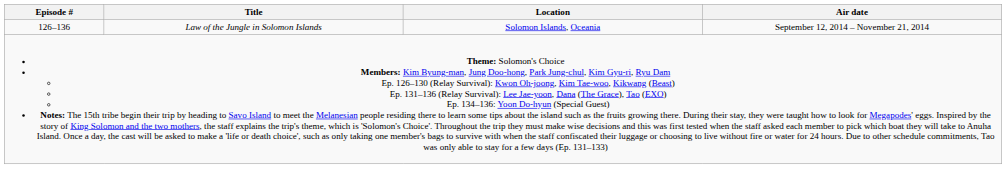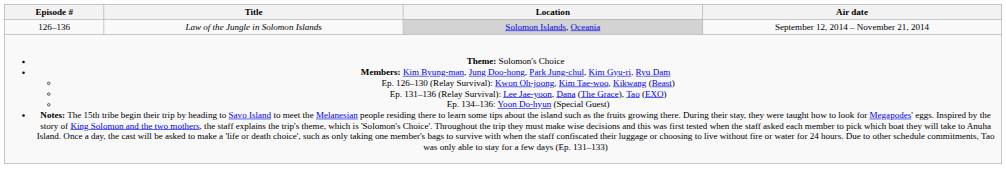(553, 27) no background -> (553, 27) lightgrey background
